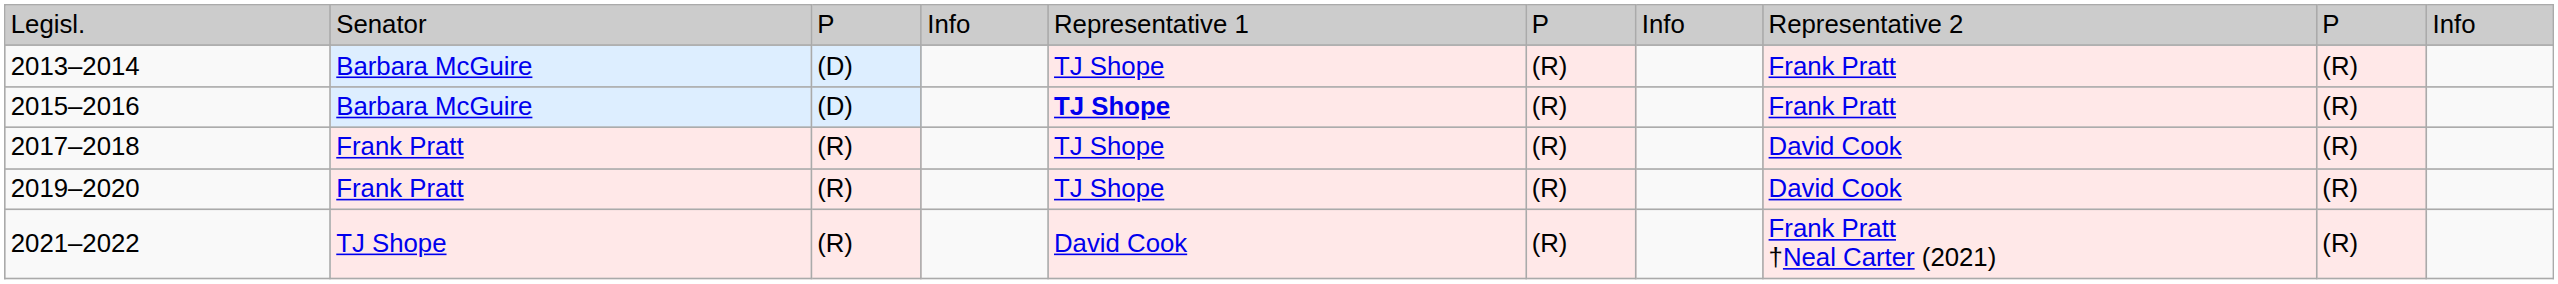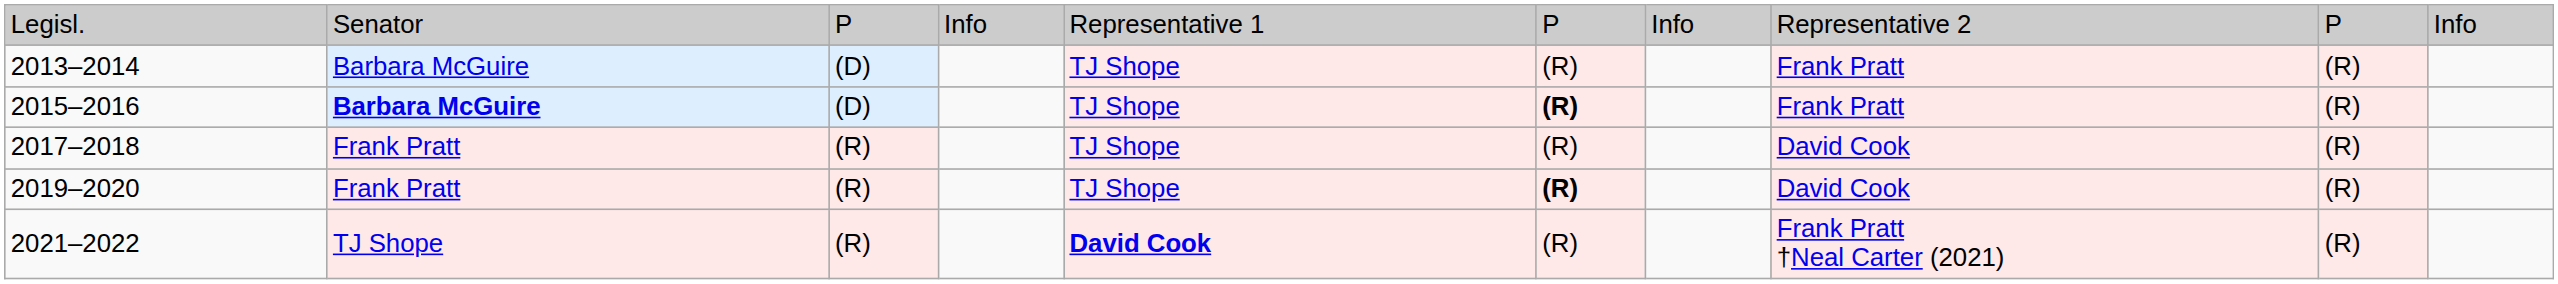(434, 106) normal -> (437, 106) bold
(1112, 106) bold -> (1125, 106) normal
(1550, 106) normal -> (1560, 106) bold
(1550, 188) normal -> (1560, 188) bold
(1121, 243) normal -> (1140, 243) bold
